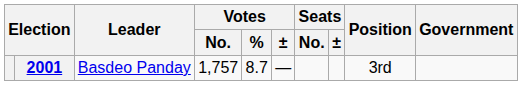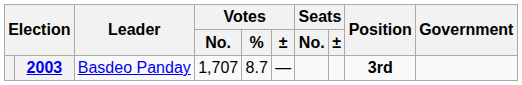(44, 67) 2001 -> (44, 67) 2003
(218, 67) 1,757 -> (218, 67) 1,707
(380, 67) normal -> (380, 67) bold
